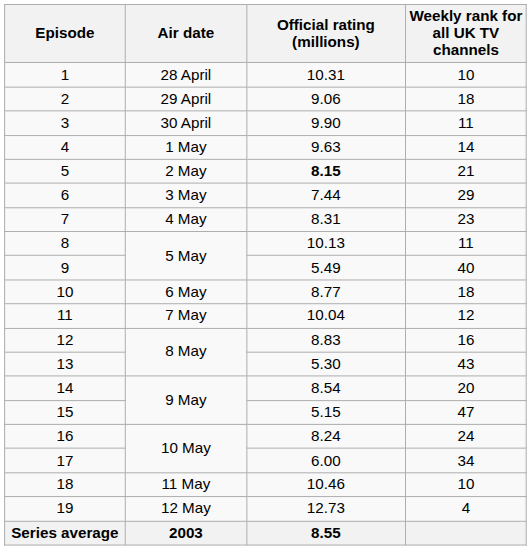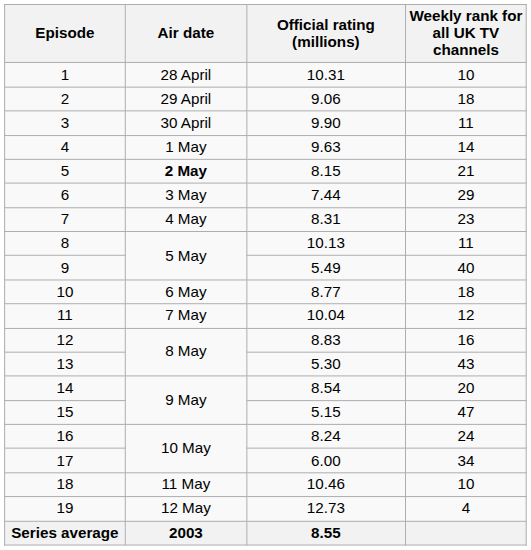(186, 171) normal -> (186, 171) bold
(326, 171) bold -> (326, 171) normal
